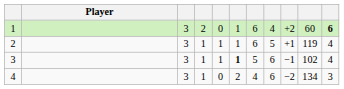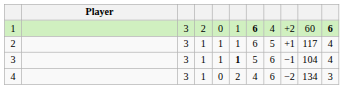(255, 28) normal -> (255, 28) bold
(310, 44) 119 -> (310, 44) 117
(310, 60) 102 -> (310, 60) 104
